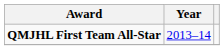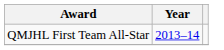(84, 34) bold -> (78, 34) normal
